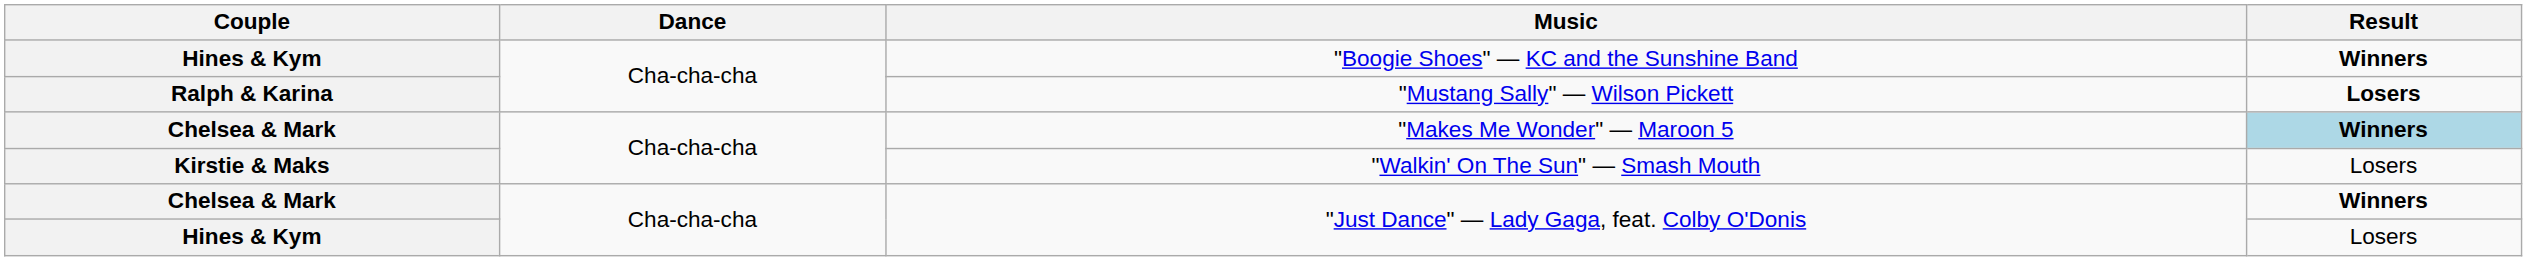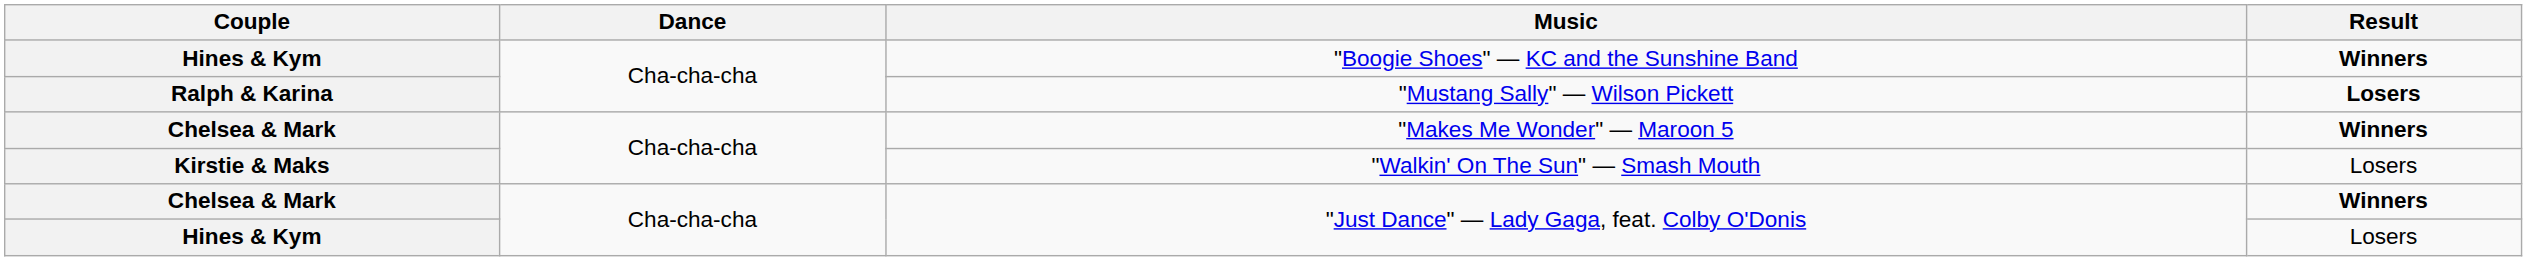(2384, 129) lightblue background -> (2384, 129) no background
